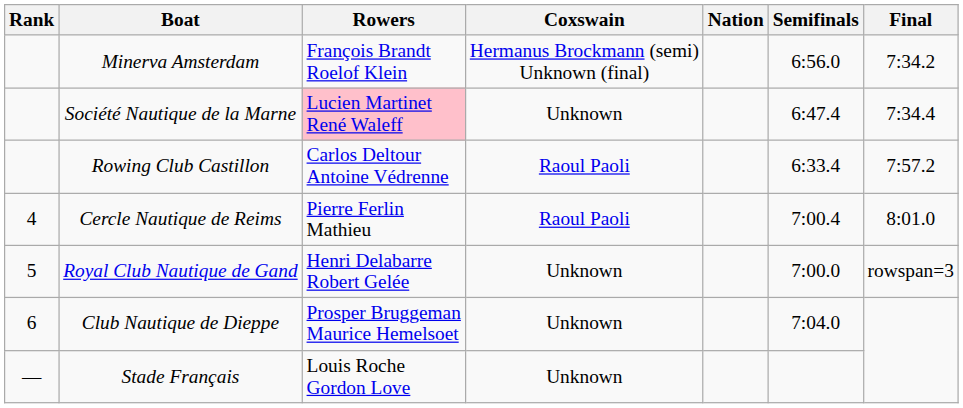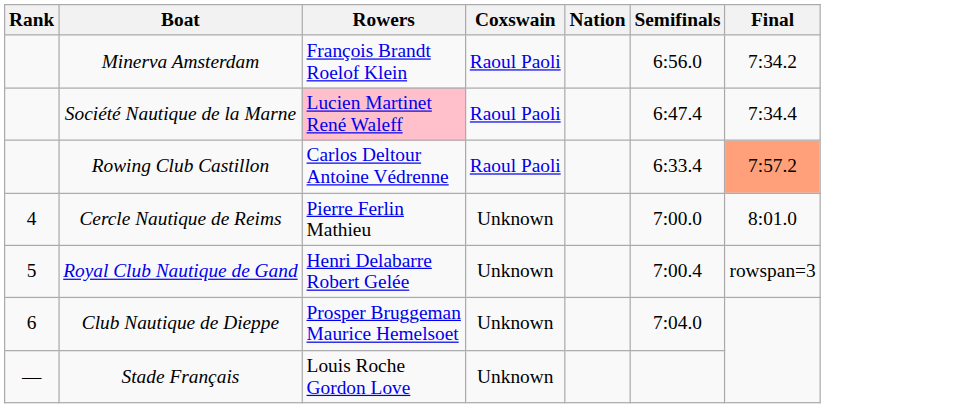(584, 61) Hermanus Brockmann (semi) Unknown (final) -> (515, 61) Raoul Paoli
(584, 113) Unknown -> (515, 113) Raoul Paoli
(911, 166) no background -> (773, 166) lightsalmon background
(584, 218) Raoul Paoli -> (515, 218) Unknown
(816, 218) 7:00.4 -> (678, 218) 7:00.0
(816, 271) 7:00.0 -> (678, 271) 7:00.4
